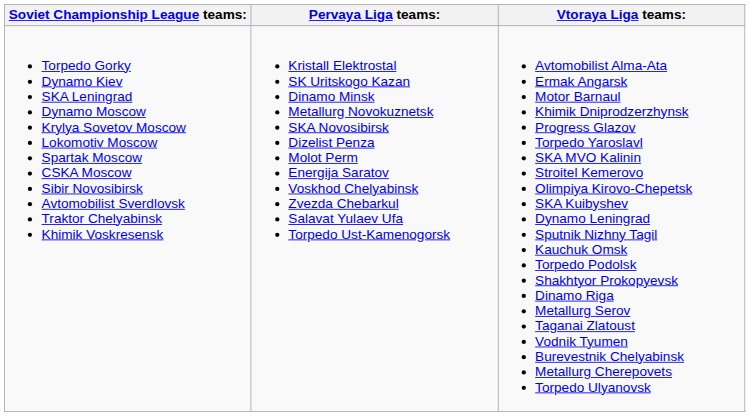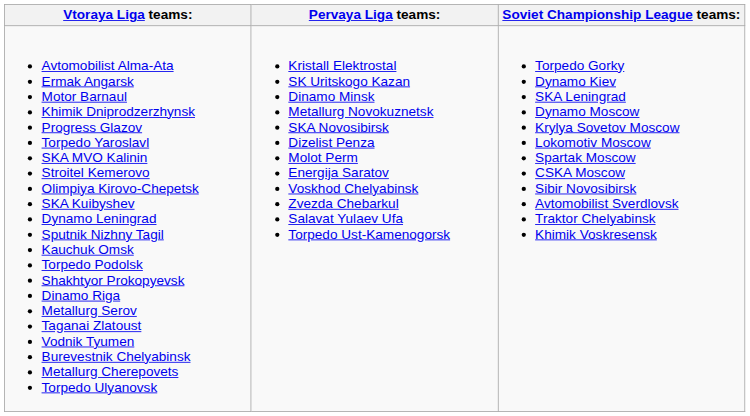columns swapped: (128, 15) <-> (621, 15)
